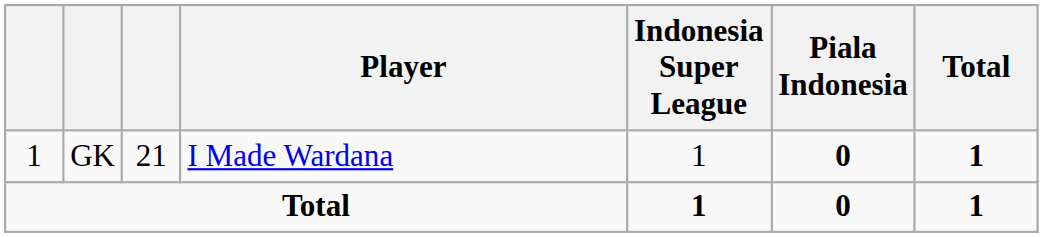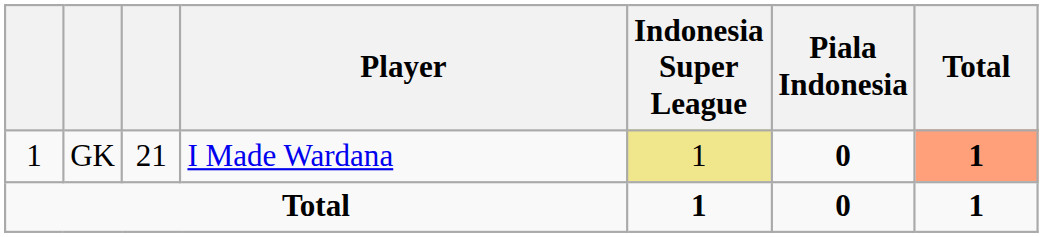(699, 155) no background -> (699, 155) khaki background
(976, 155) no background -> (976, 155) lightsalmon background
